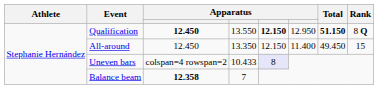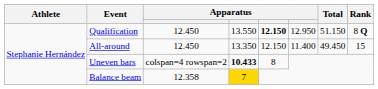(186, 31) bold -> (186, 31) normal
(333, 31) bold -> (333, 31) normal
(244, 62) normal -> (244, 62) bold
(273, 62) lavender background -> (273, 62) no background
(186, 77) bold -> (186, 77) normal
(244, 77) no background -> (244, 77) gold background
